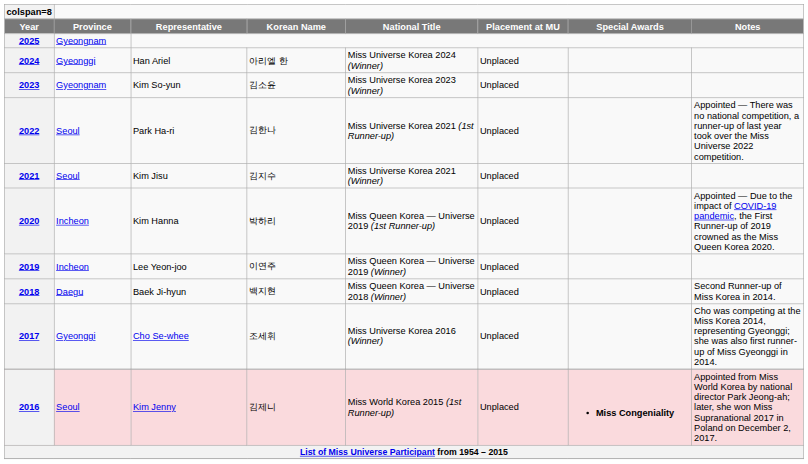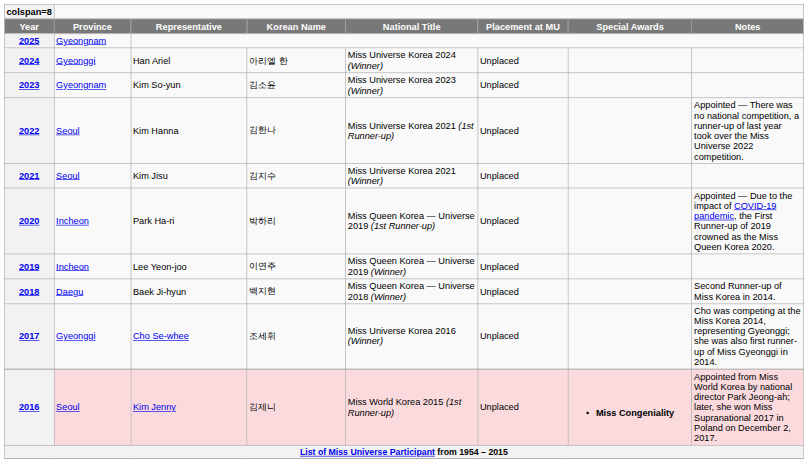(154, 131) Park Ha-ri -> (156, 131) Kim Hanna
(156, 221) Kim Hanna -> (154, 221) Park Ha-ri
